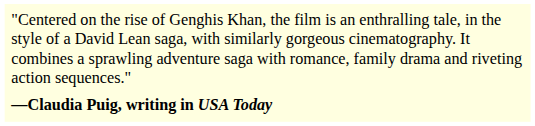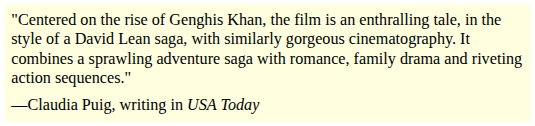(142, 105) bold -> (135, 105) normal
